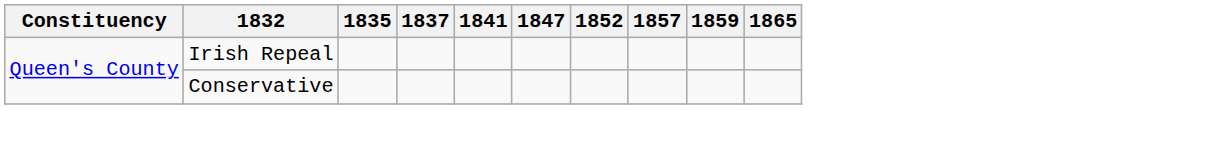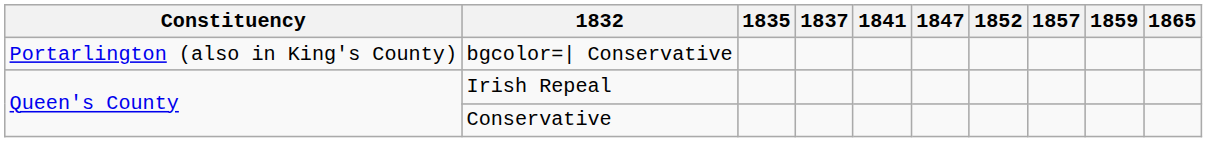+ row: (600, 54)
